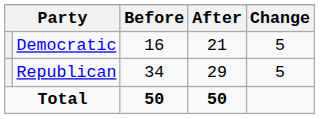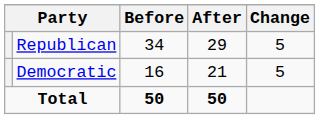rows swapped: (66, 72) <-> (66, 45)
